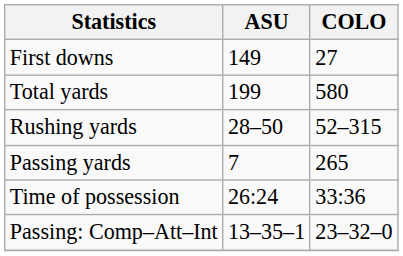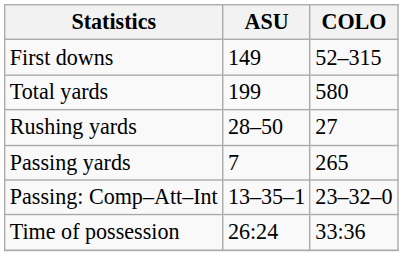(326, 57) 27 -> (348, 57) 52–315
(348, 127) 52–315 -> (326, 127) 27
rows swapped: (114, 232) <-> (95, 197)
